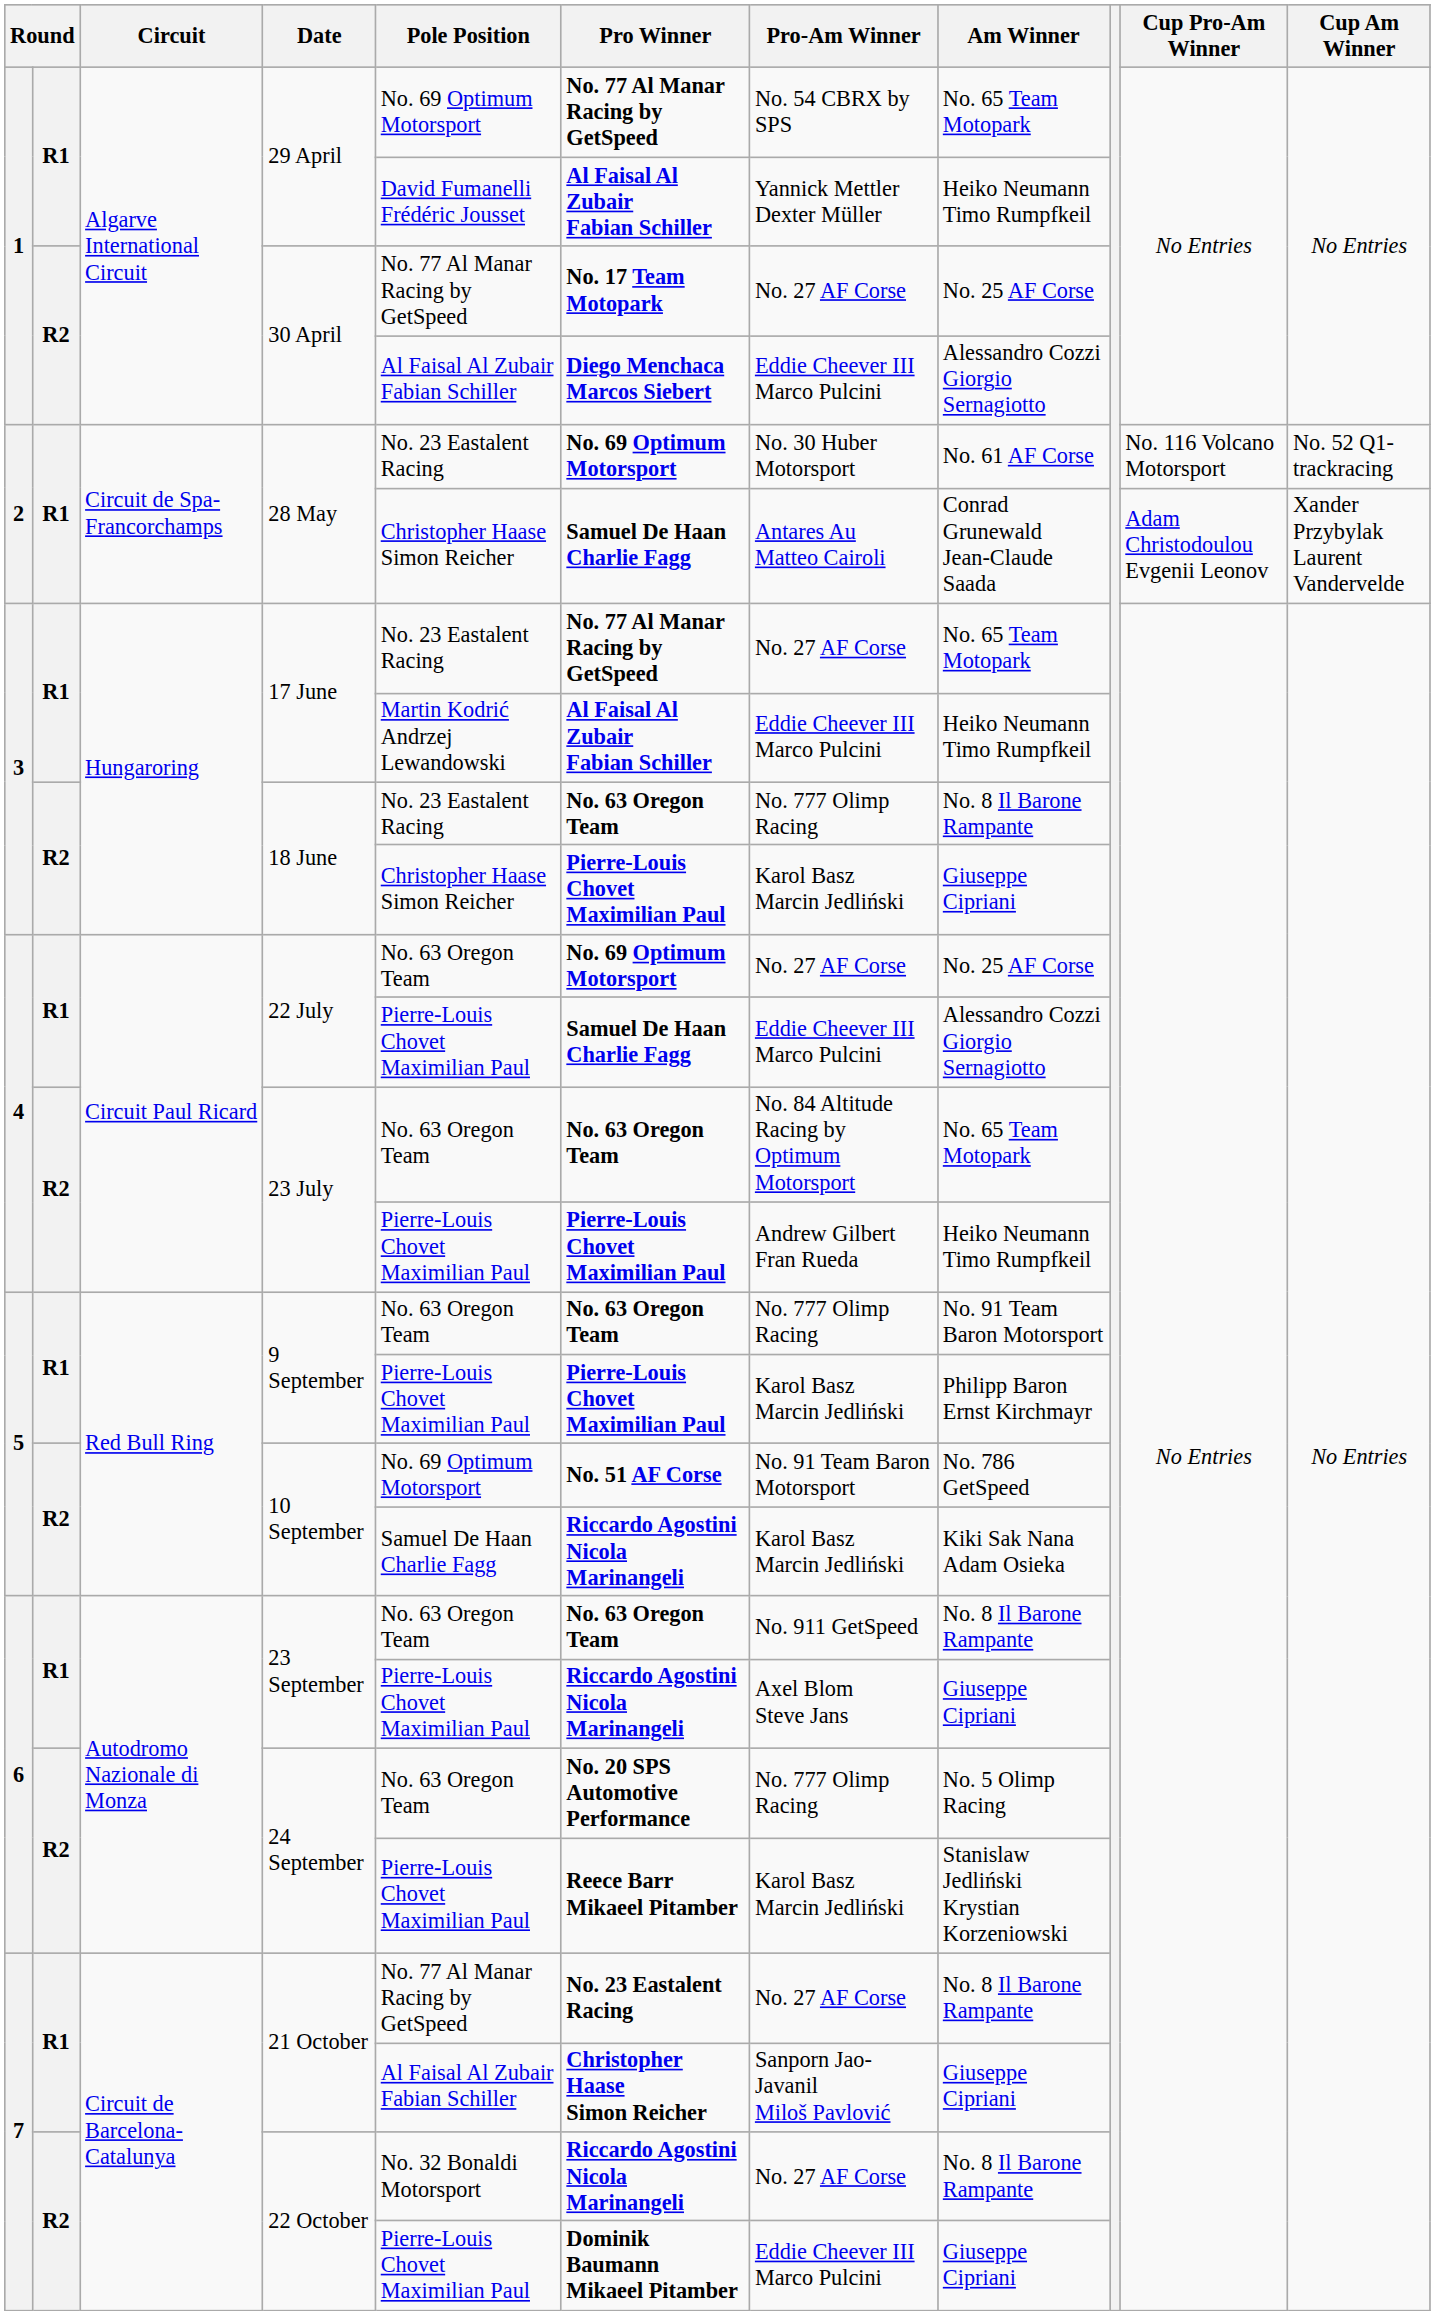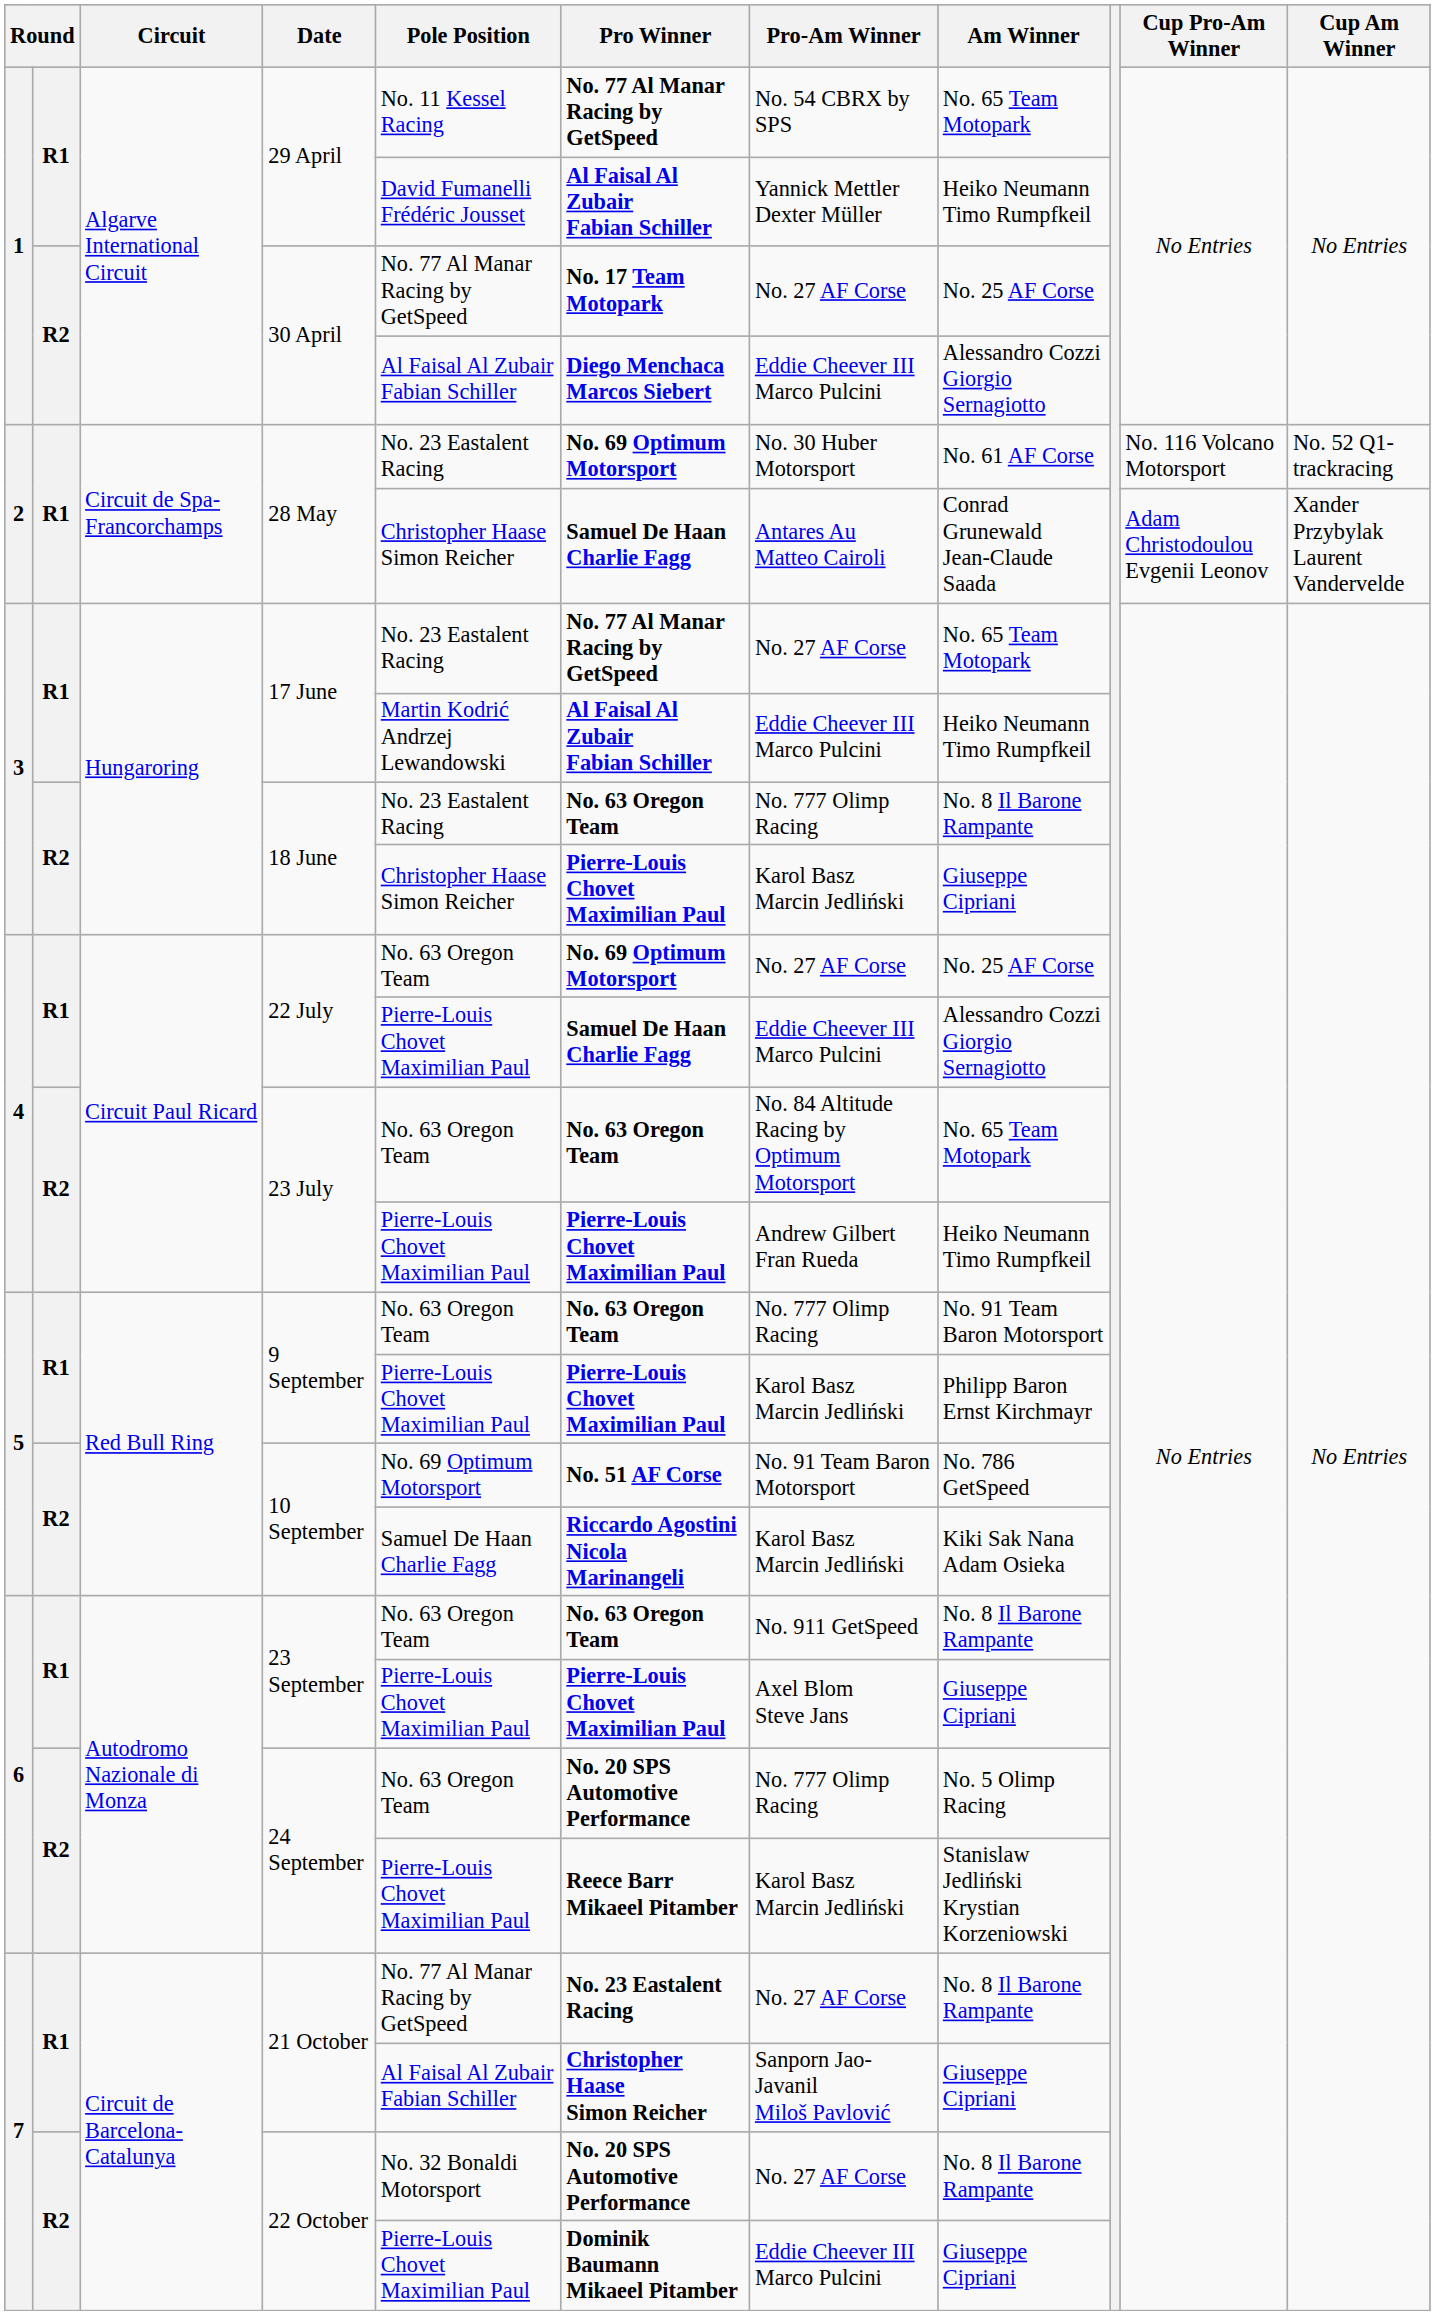(457, 111) No. 69 Optimum Motorsport -> (443, 111) No. 11 Kessel Racing
(651, 1703) Riccardo Agostini Nicola Marinangeli -> (646, 1703) Pierre-Louis Chovet Maximilian Paul
(651, 2175) Riccardo Agostini Nicola Marinangeli -> (628, 2175) No. 20 SPS Automotive Performance
